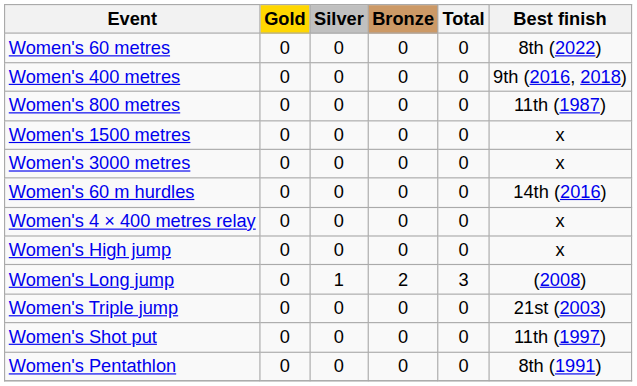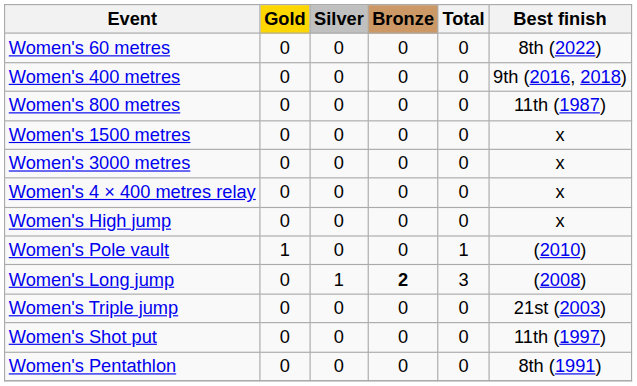- row: (102, 192)
+ row: (89, 250)
(403, 279) normal -> (403, 279) bold
